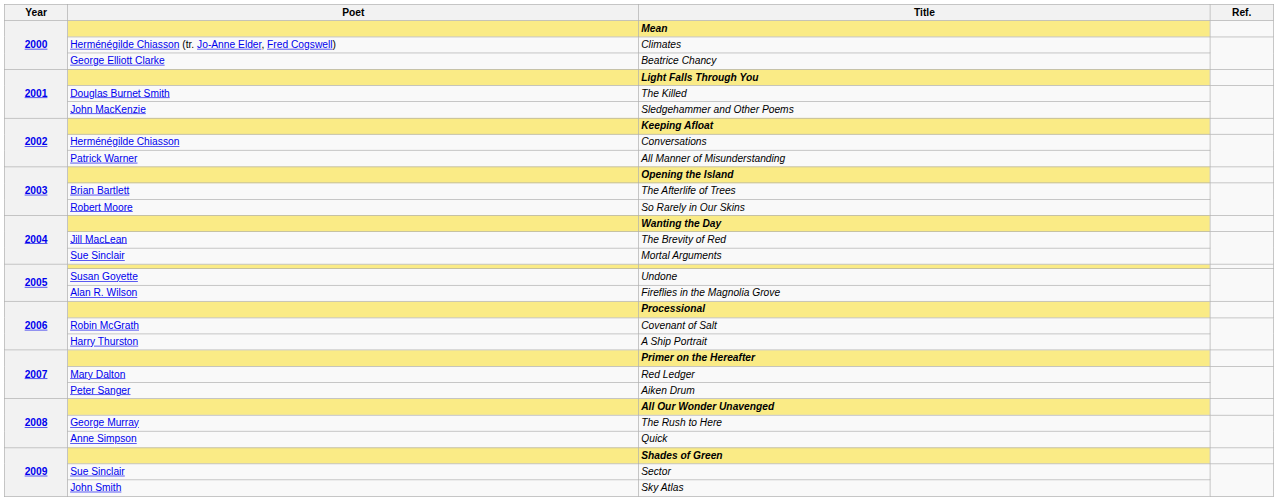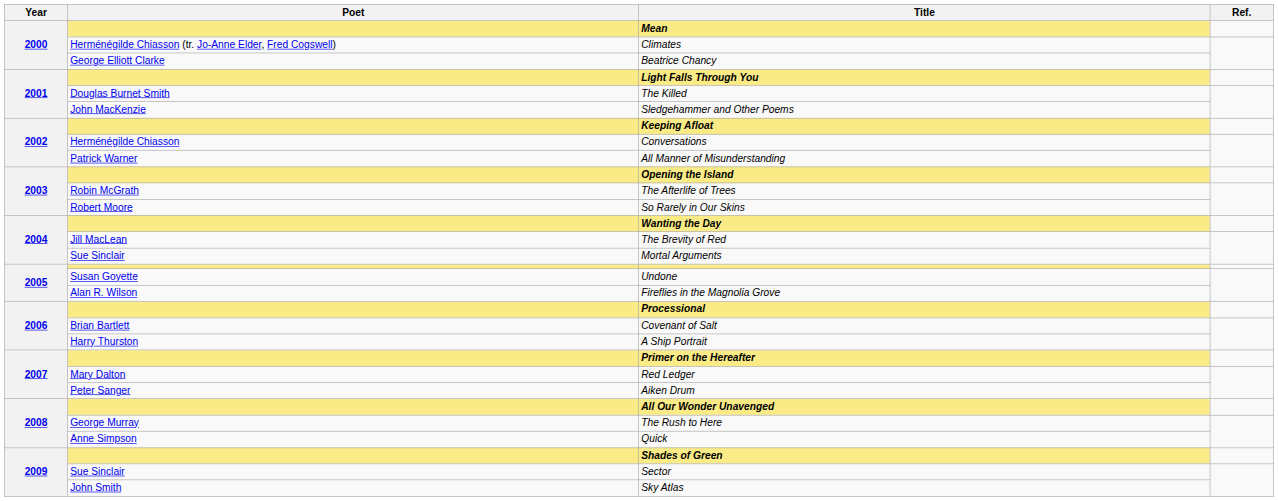(100, 191) Brian Bartlett -> (105, 191) Robin McGrath
(105, 325) Robin McGrath -> (100, 325) Brian Bartlett
